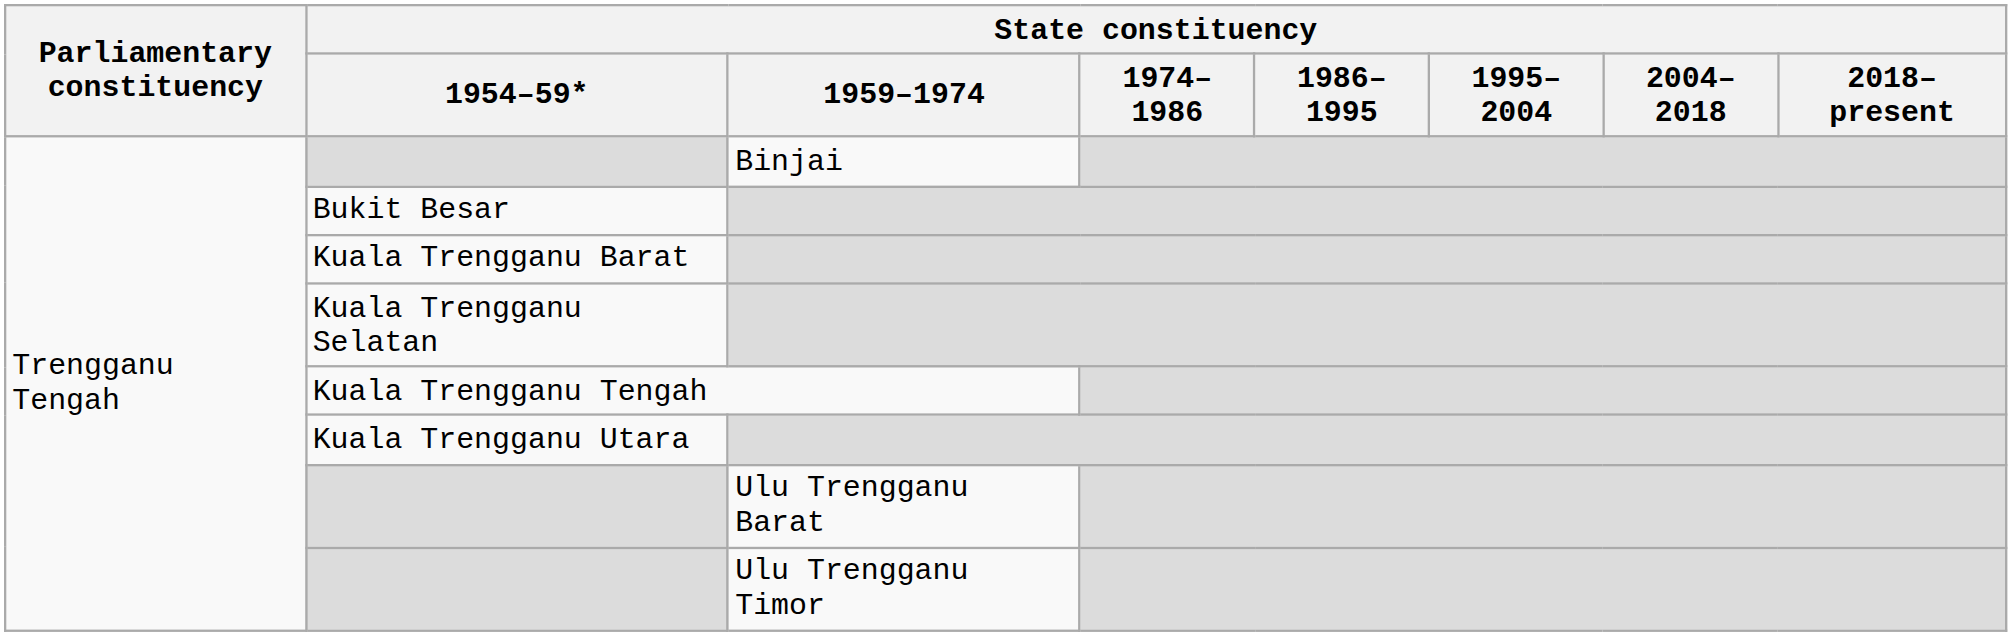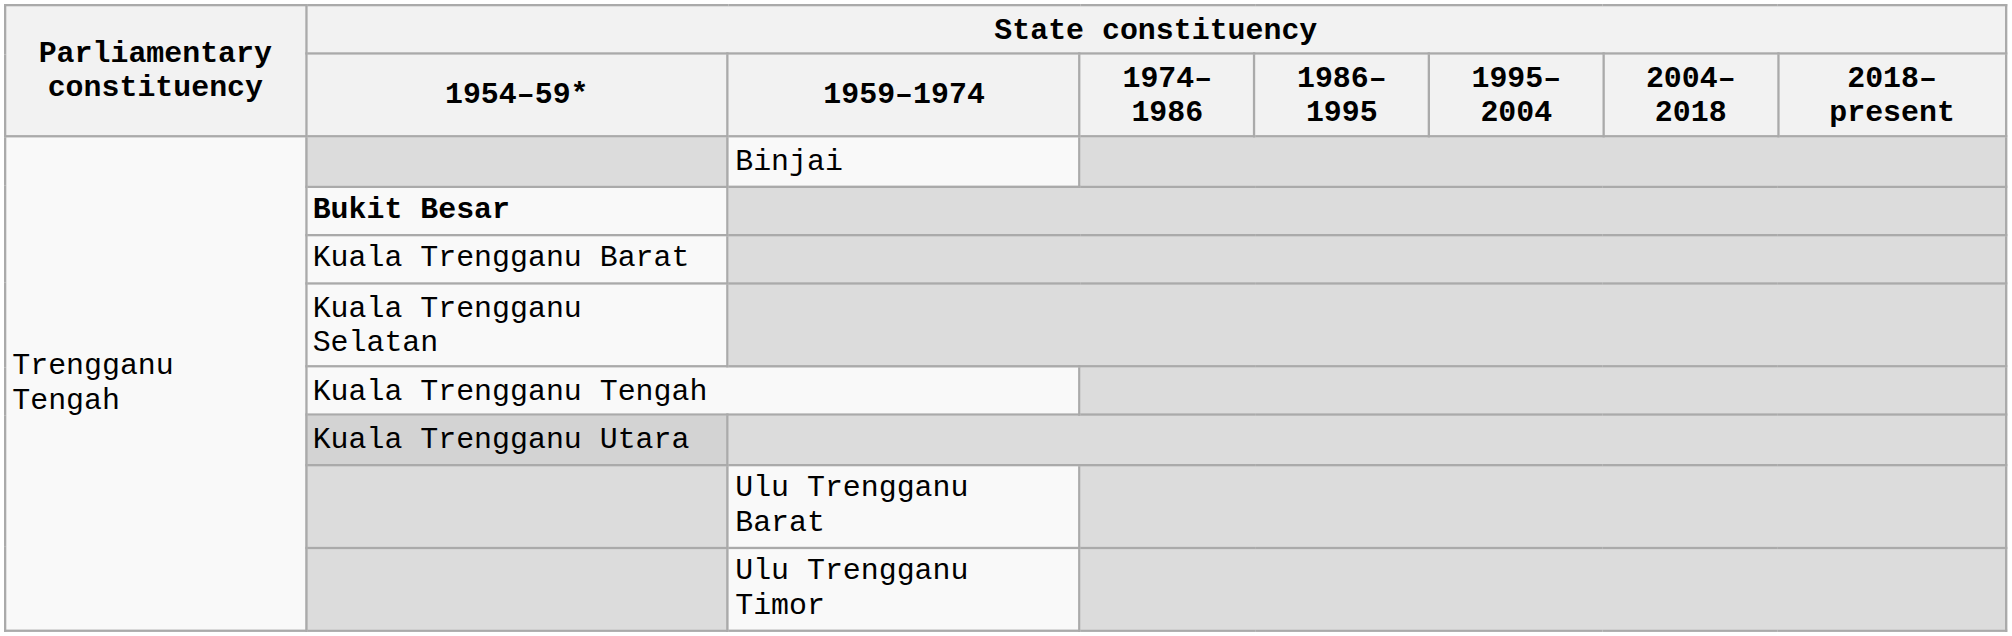(411, 210) normal -> (411, 210) bold
(501, 440) no background -> (501, 440) lightgrey background
